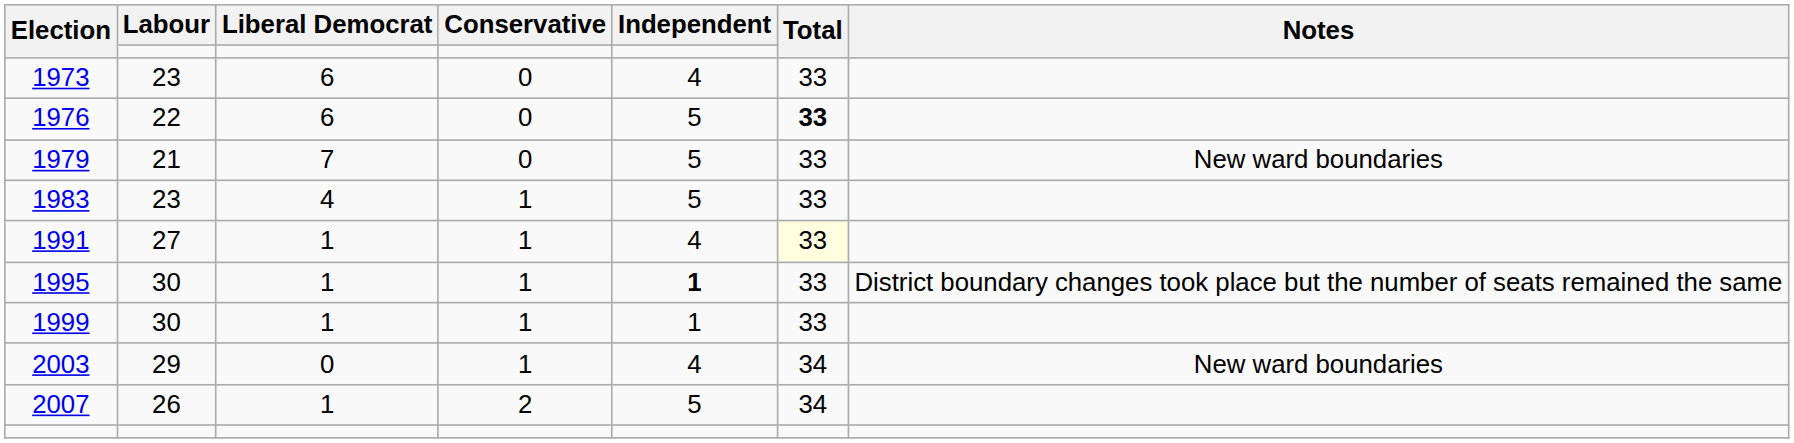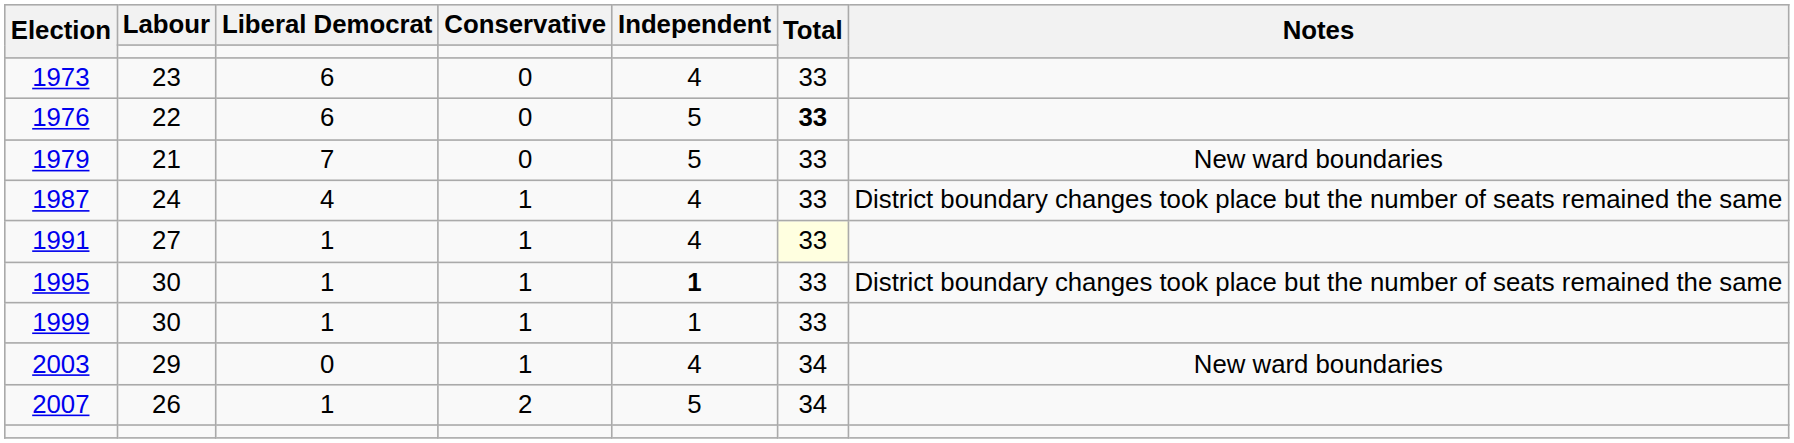- row: (61, 200)
+ row: (61, 200)
